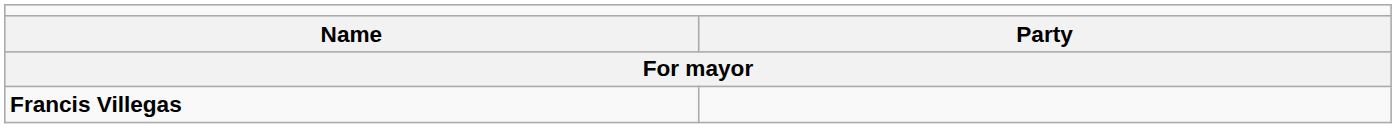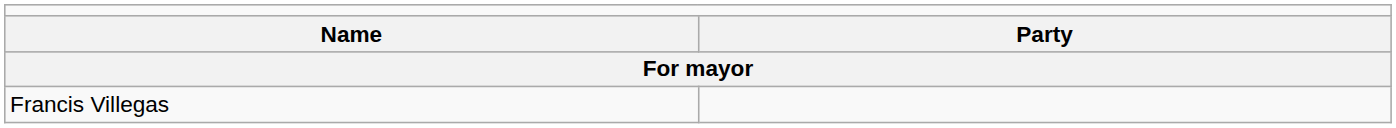(96, 105) bold -> (90, 105) normal
